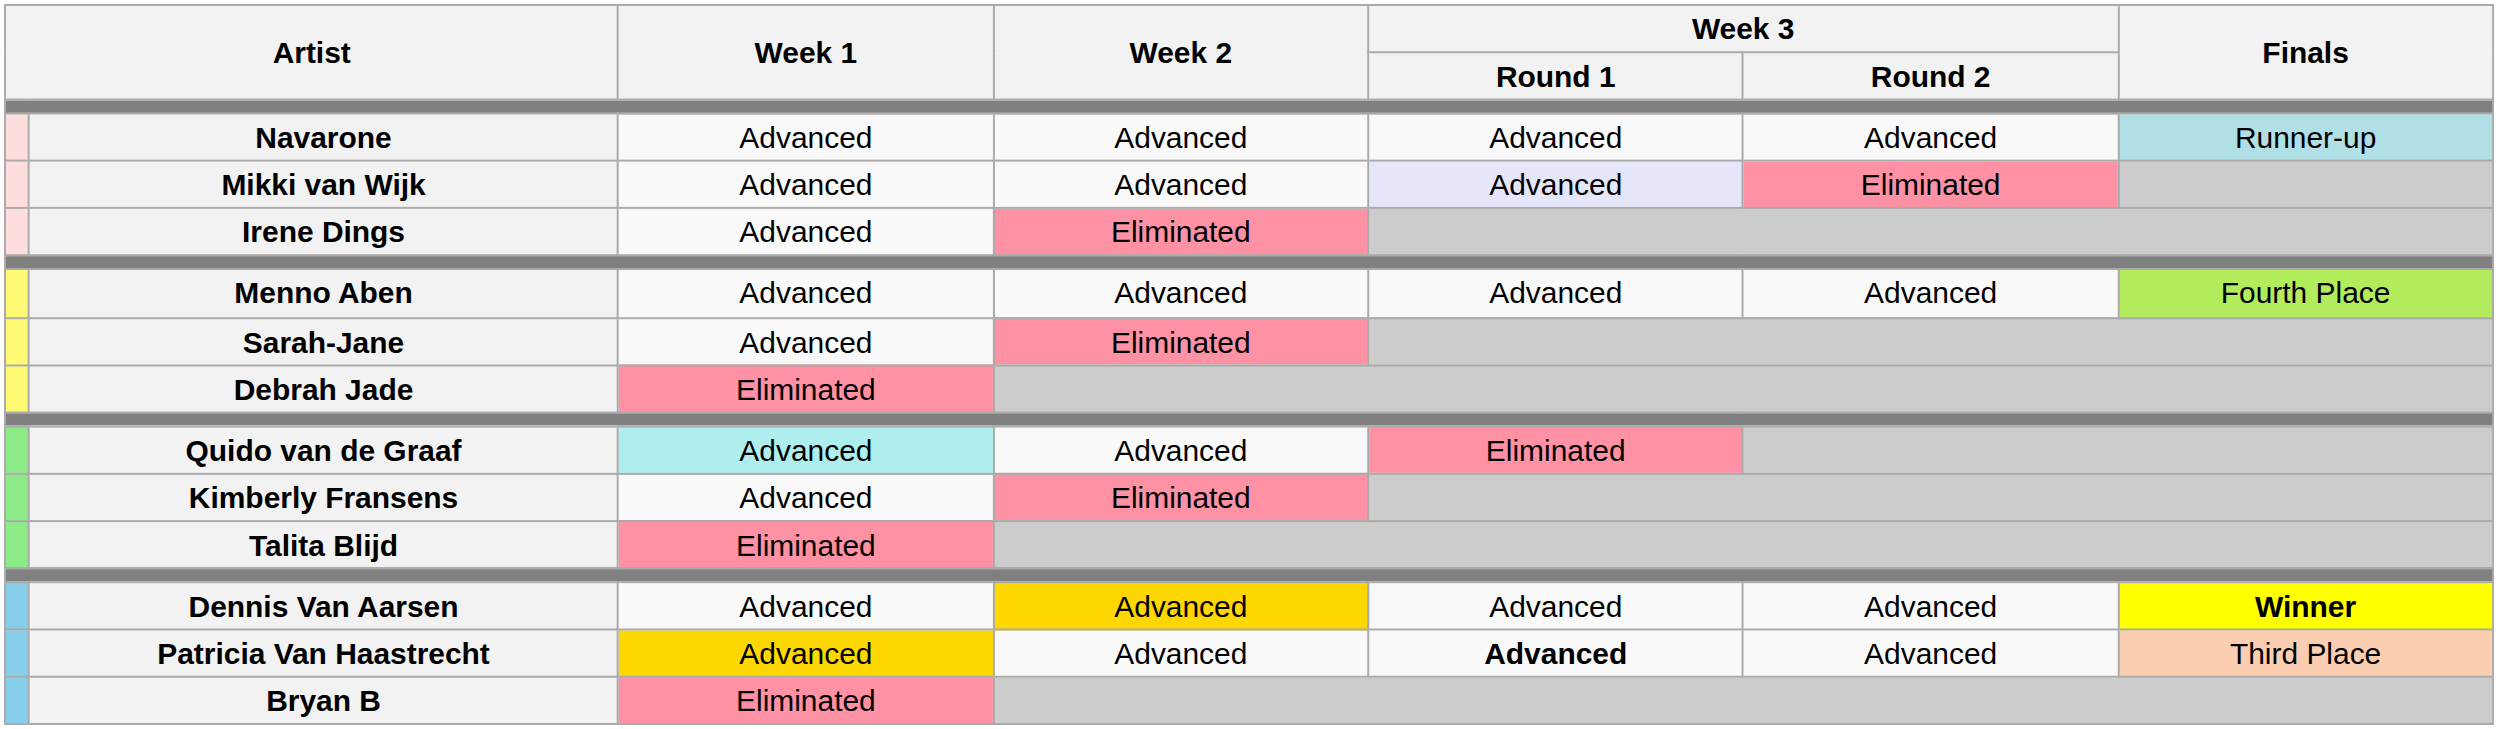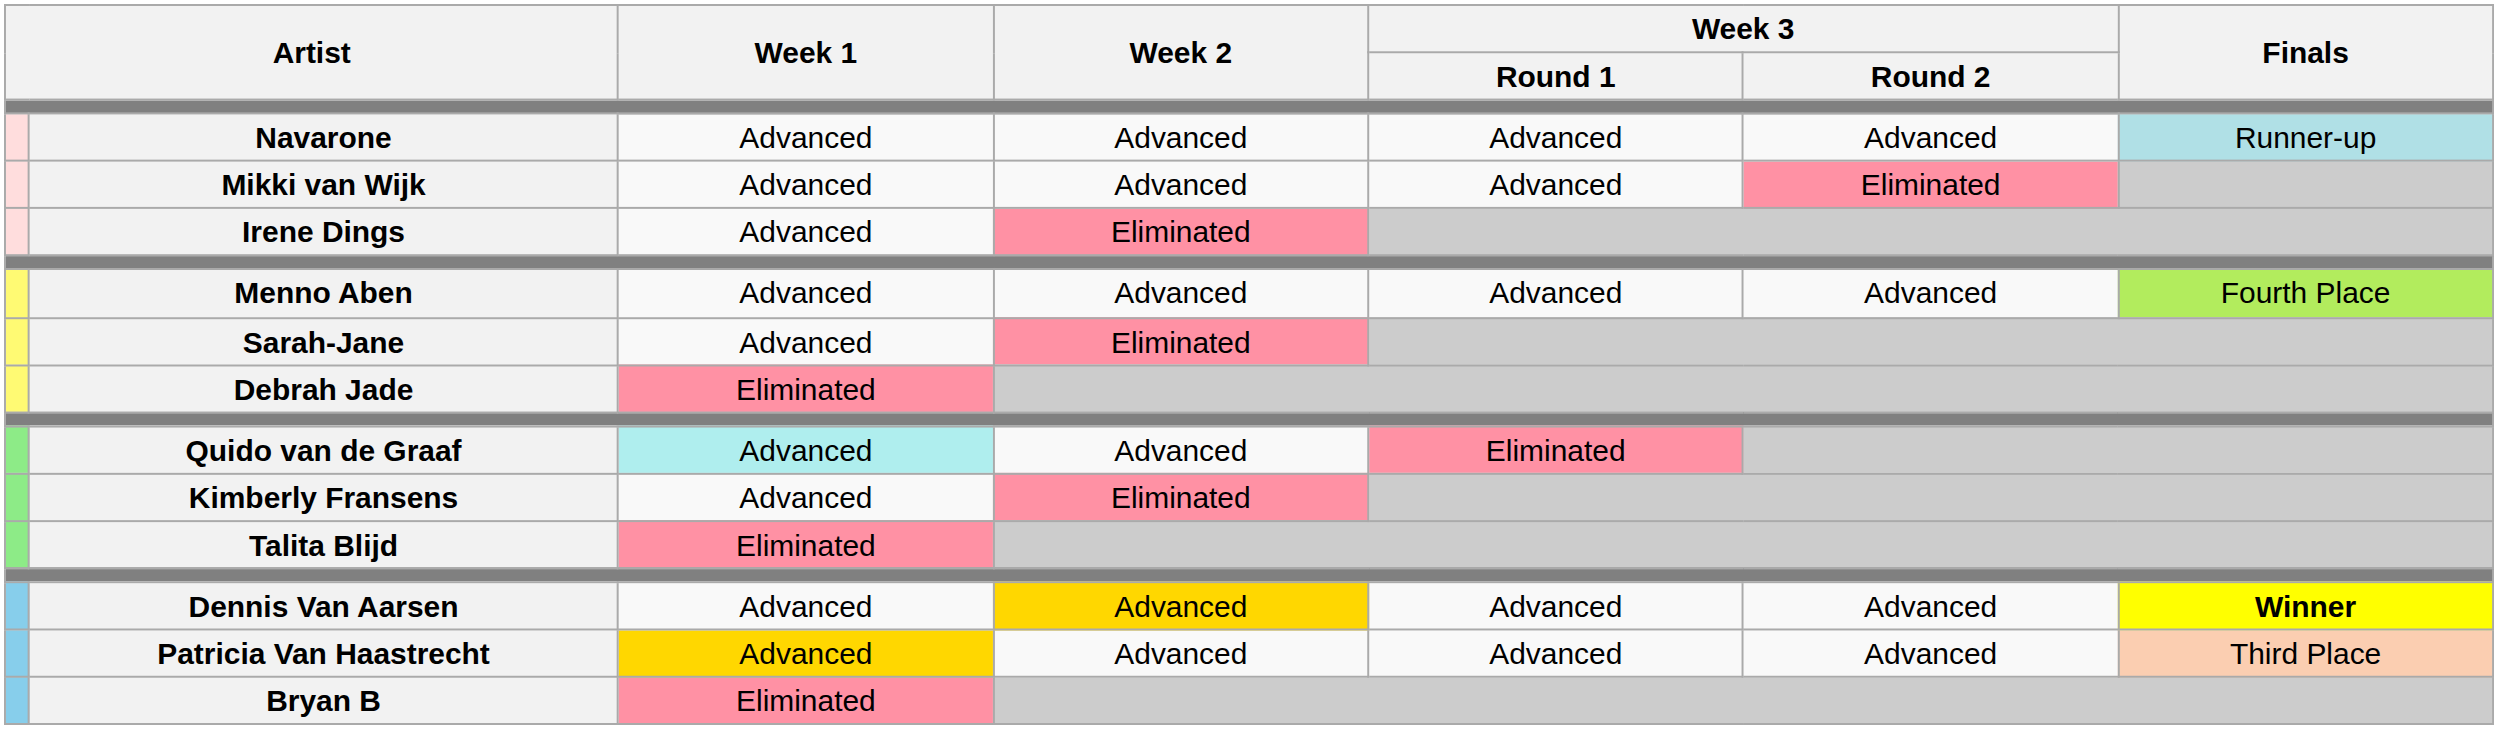(1556, 185) lavender background -> (1556, 185) no background
(1556, 653) bold -> (1556, 653) normal
